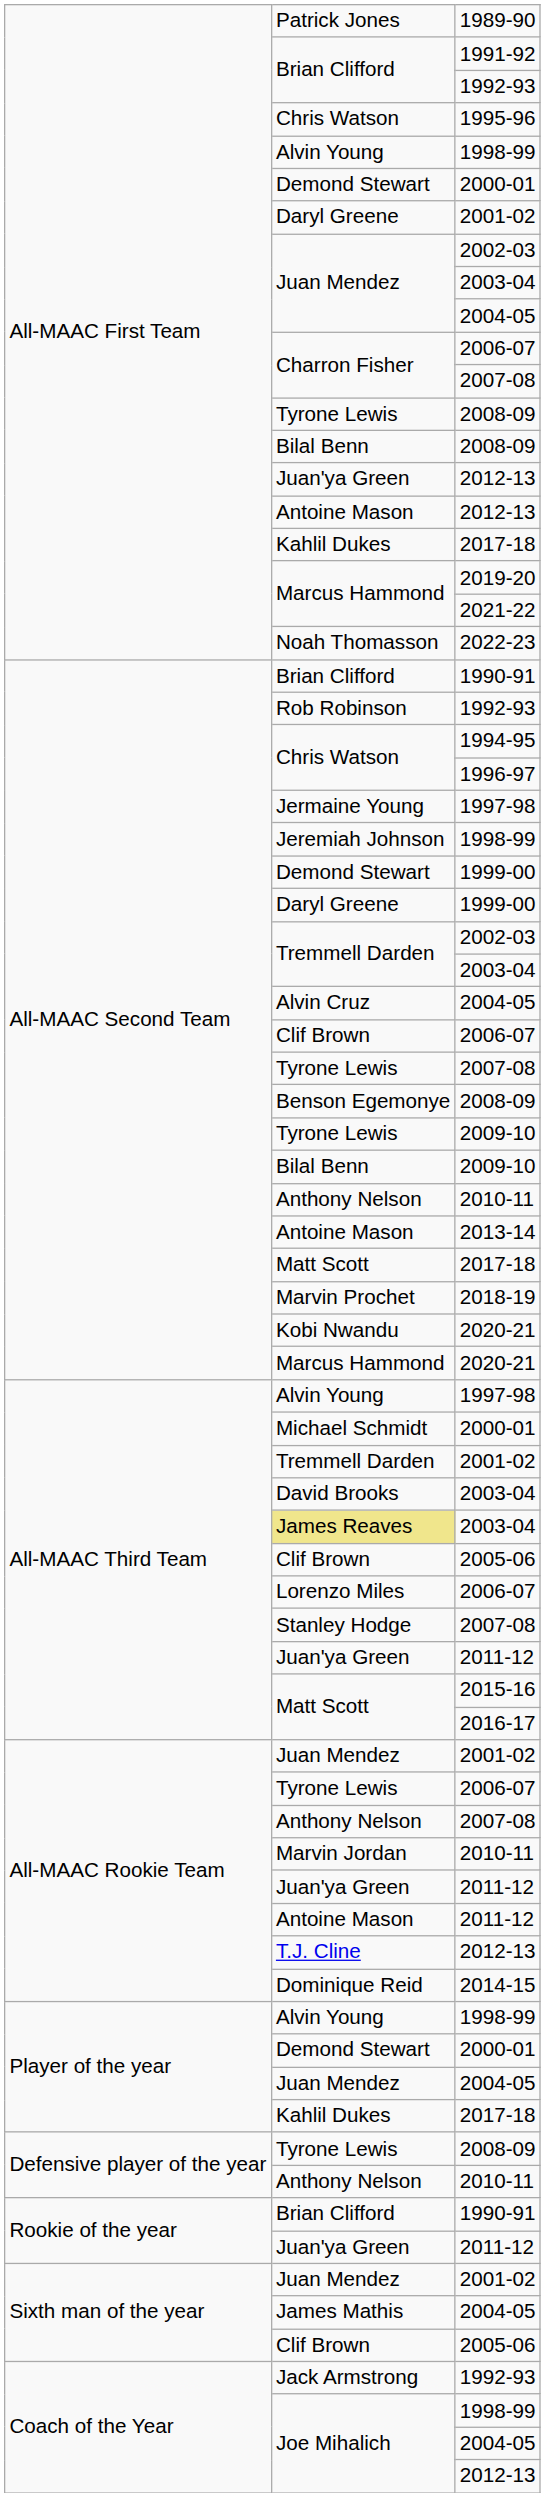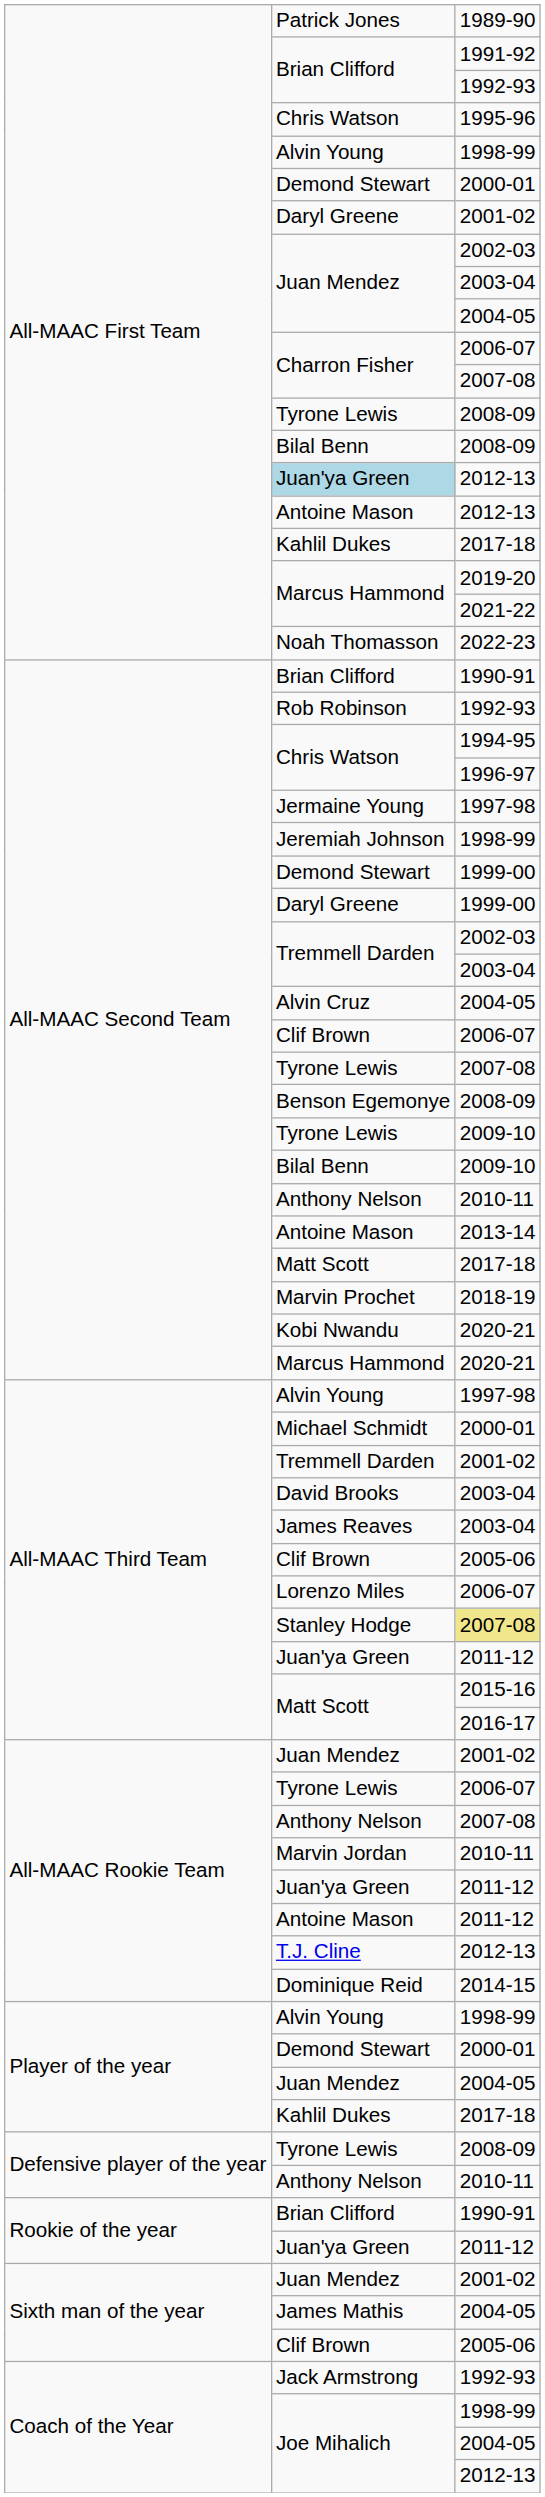(343, 479) no background -> (343, 479) lightblue background
(344, 1526) khaki background -> (344, 1526) no background
(498, 1624) no background -> (498, 1624) khaki background
